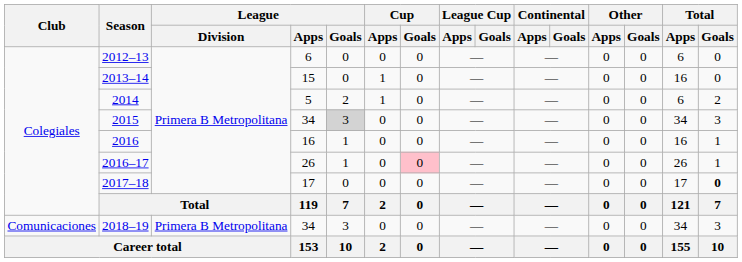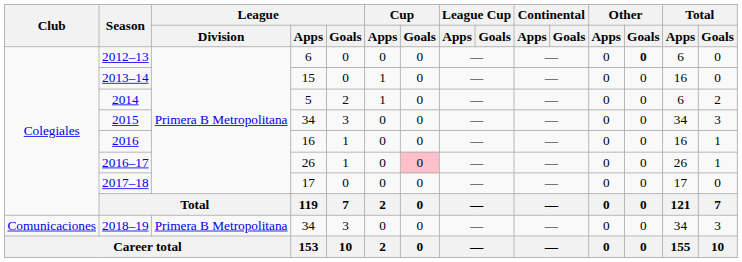(643, 57) normal -> (643, 57) bold
(345, 120) lightgrey background -> (345, 120) no background
(718, 183) bold -> (718, 183) normal
